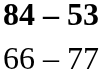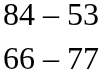(51, 14) bold -> (51, 14) normal
